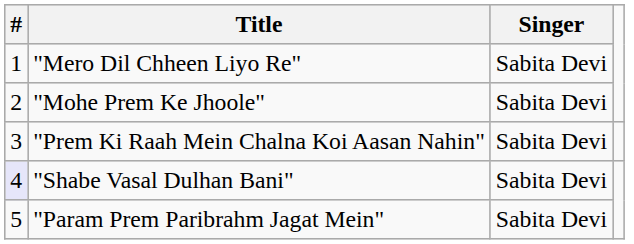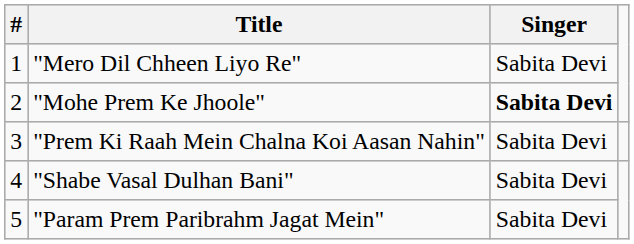(551, 102) normal -> (554, 102) bold
(16, 180) lavender background -> (16, 180) no background
